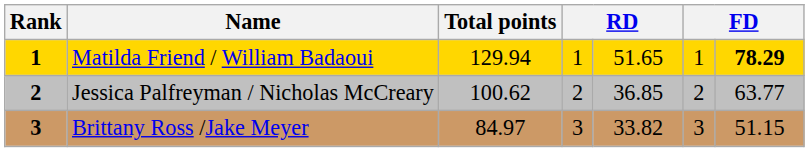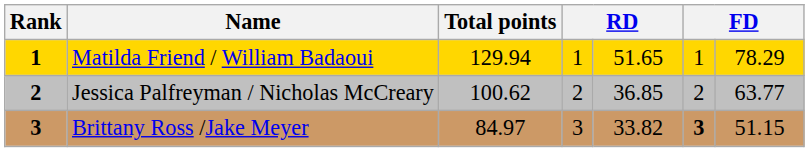(760, 57) bold -> (760, 57) normal
(699, 127) normal -> (699, 127) bold
